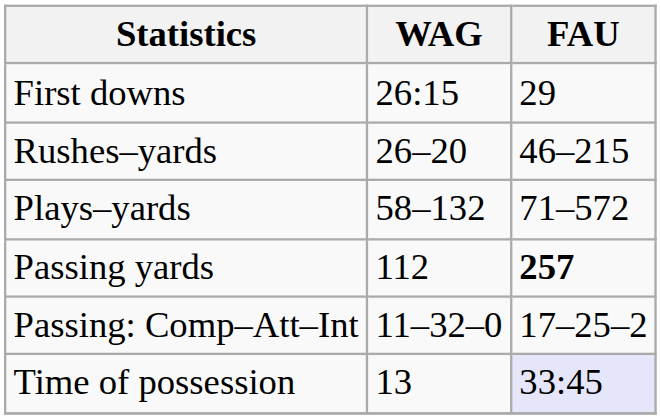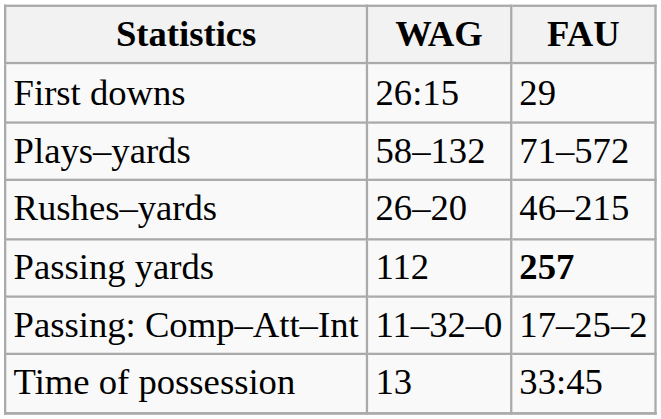rows swapped: (102, 208) <-> (115, 150)
(561, 382) lavender background -> (561, 382) no background
